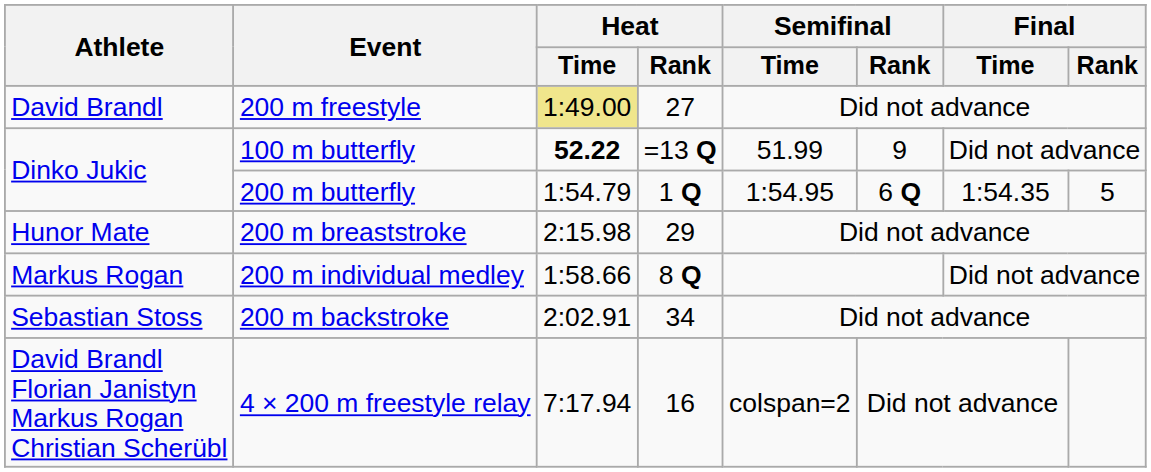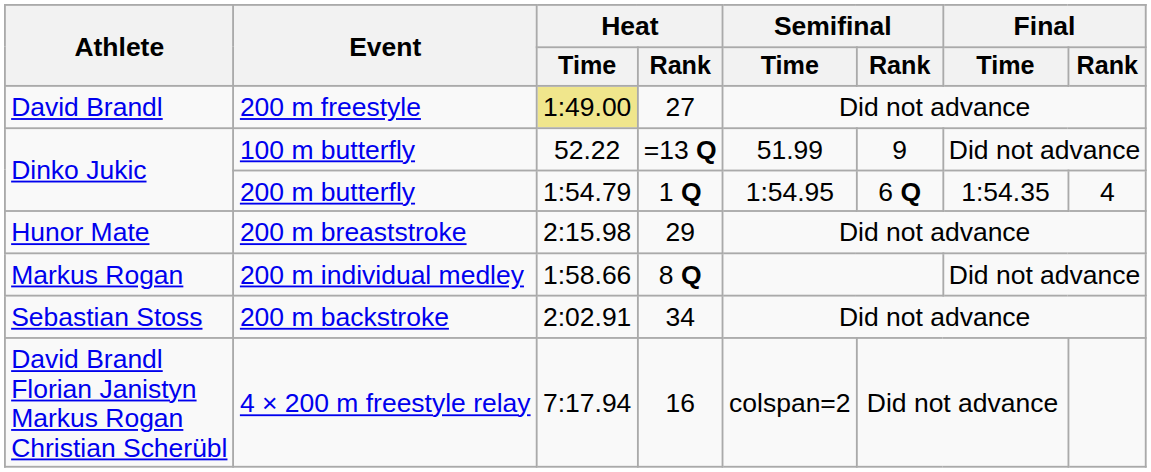(587, 149) bold -> (587, 149) normal
(1107, 191) 5 -> (1107, 191) 4
